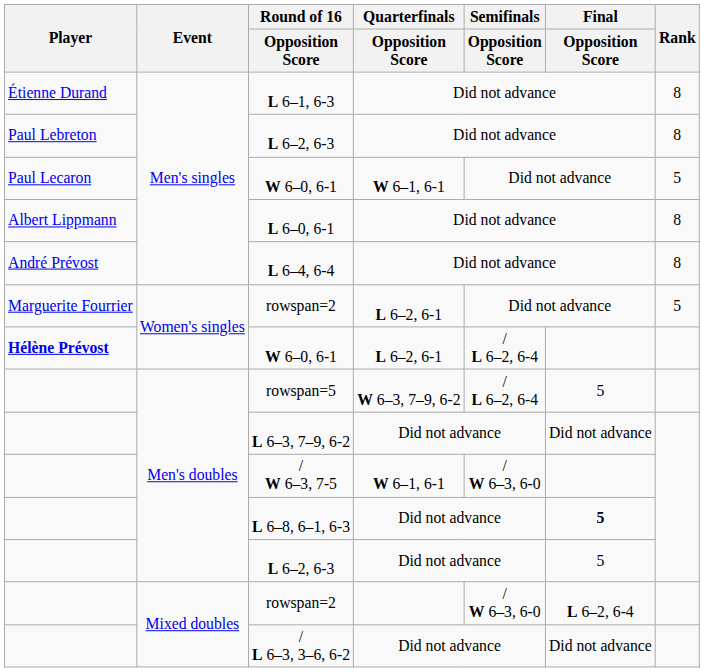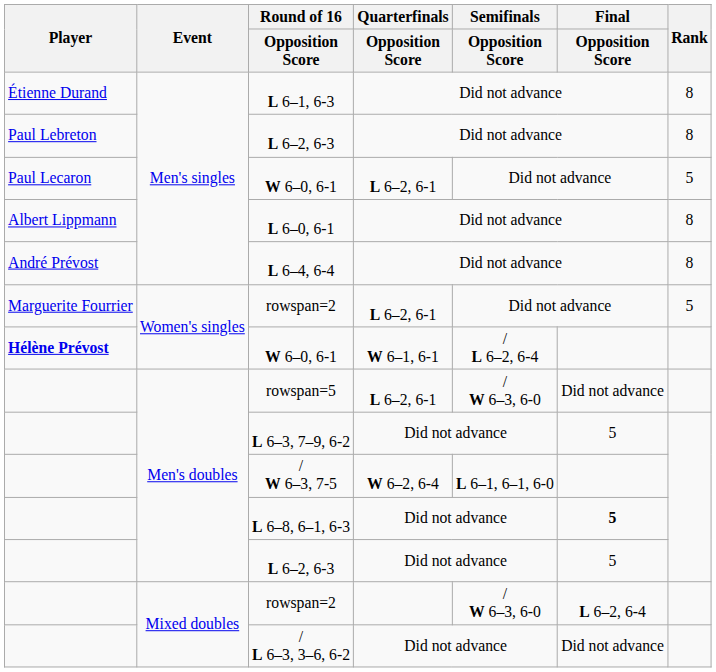(409, 186) W 6–1, 6-1 -> (403, 186) L 6–2, 6-1
(409, 356) L 6–2, 6-1 -> (403, 356) W 6–1, 6-1
(409, 399) W 6–3, 7–9, 6-2 -> (403, 399) L 6–2, 6-1
(505, 390) / L 6–2, 6-4 -> (505, 390) / W 6–3, 6-0
(600, 390) 5 -> (613, 390) Did not advance
(600, 433) Did not advance -> (613, 433) 5
(409, 484) W 6–1, 6-1 -> (403, 484) W 6–2, 6-4
(505, 475) / W 6–3, 6-0 -> (505, 484) L 6–1, 6–1, 6-0
